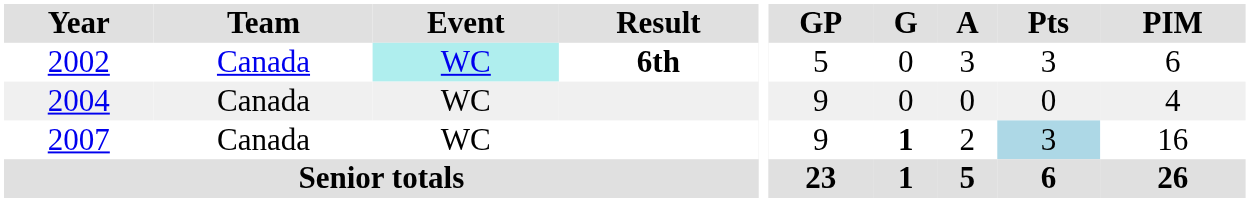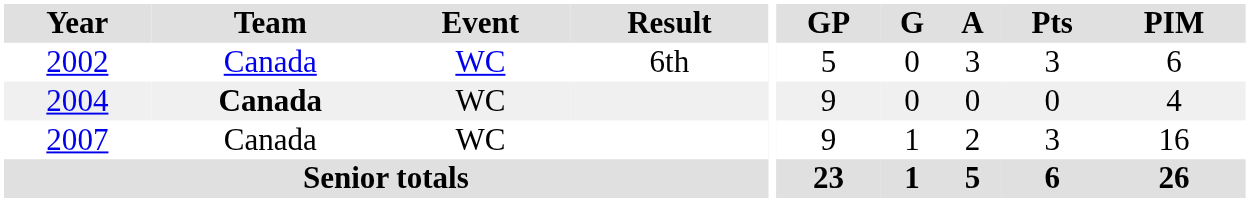(466, 61) paleturquoise background -> (480, 61) no background
(658, 61) bold -> (669, 61) normal
(263, 100) normal -> (270, 100) bold
(906, 139) bold -> (912, 139) normal
(1048, 139) lightblue background -> (1052, 139) no background
